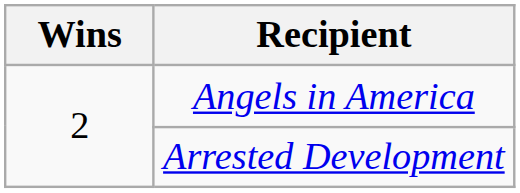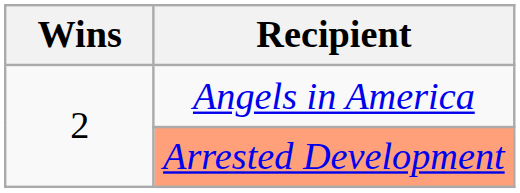(334, 156) no background -> (334, 156) lightsalmon background
